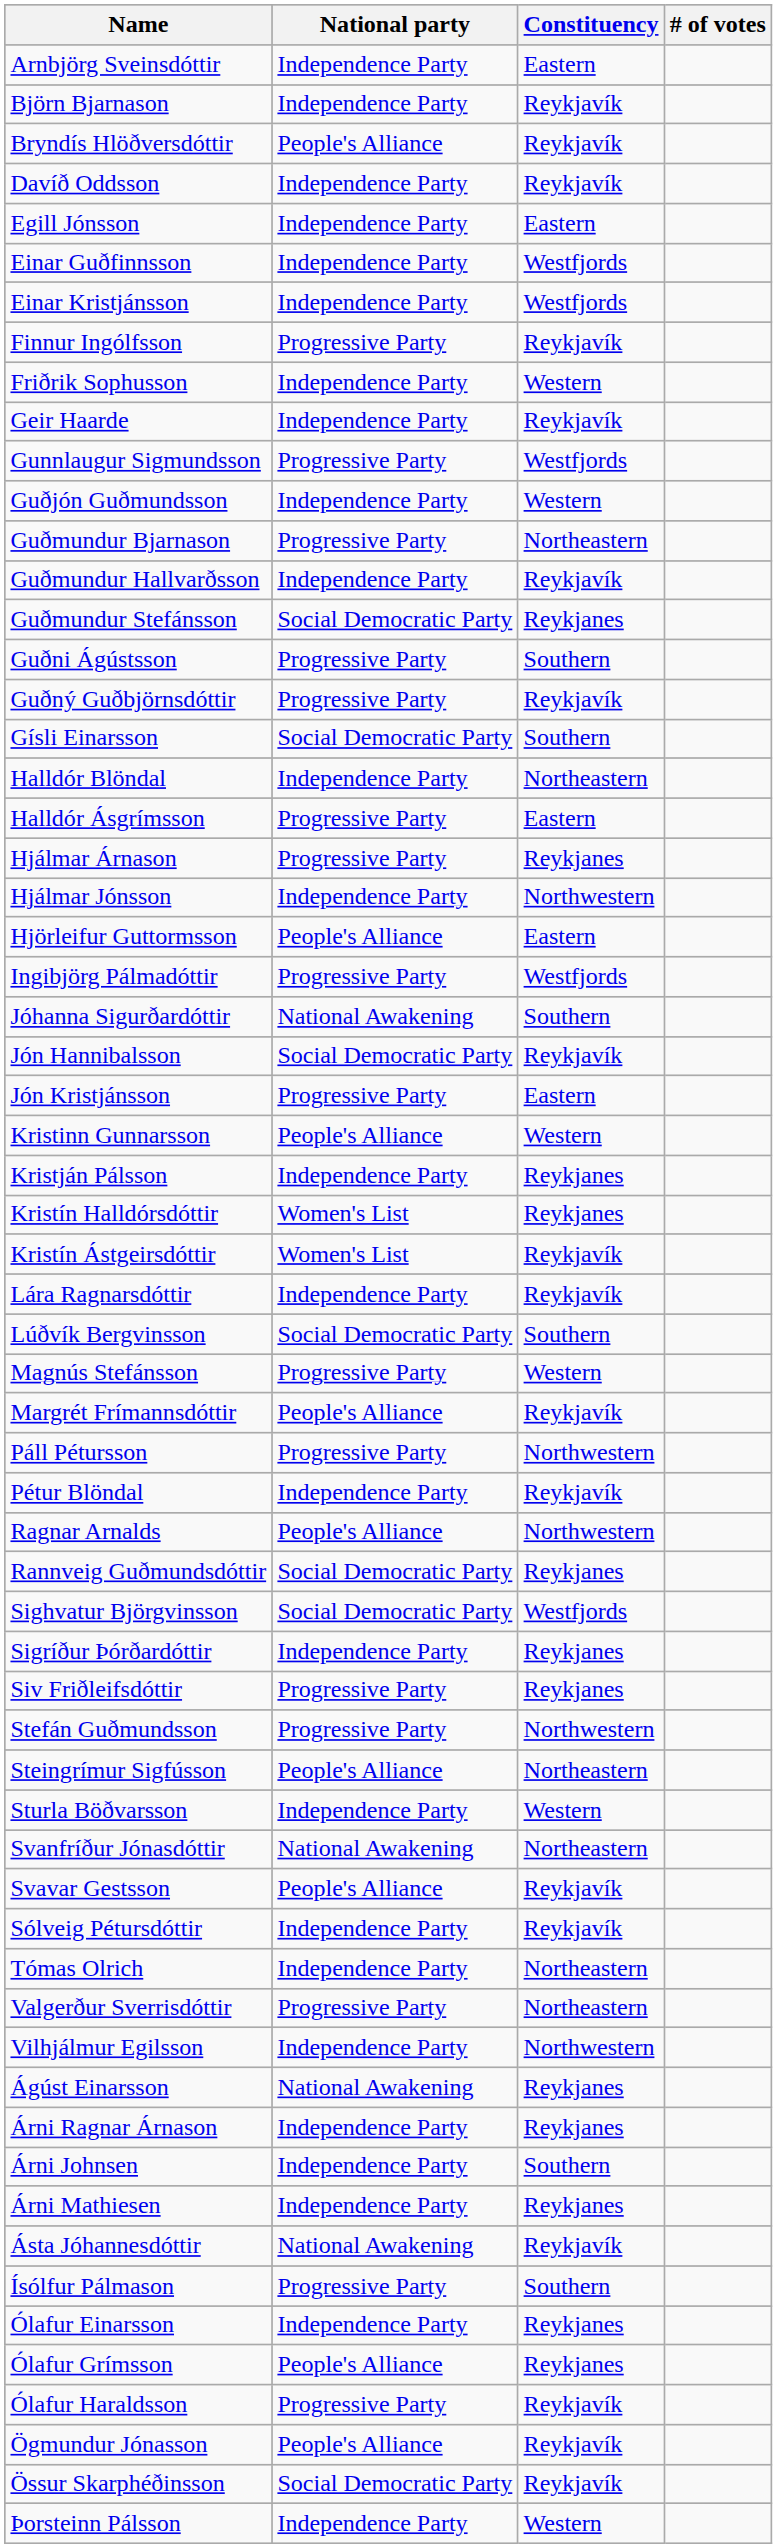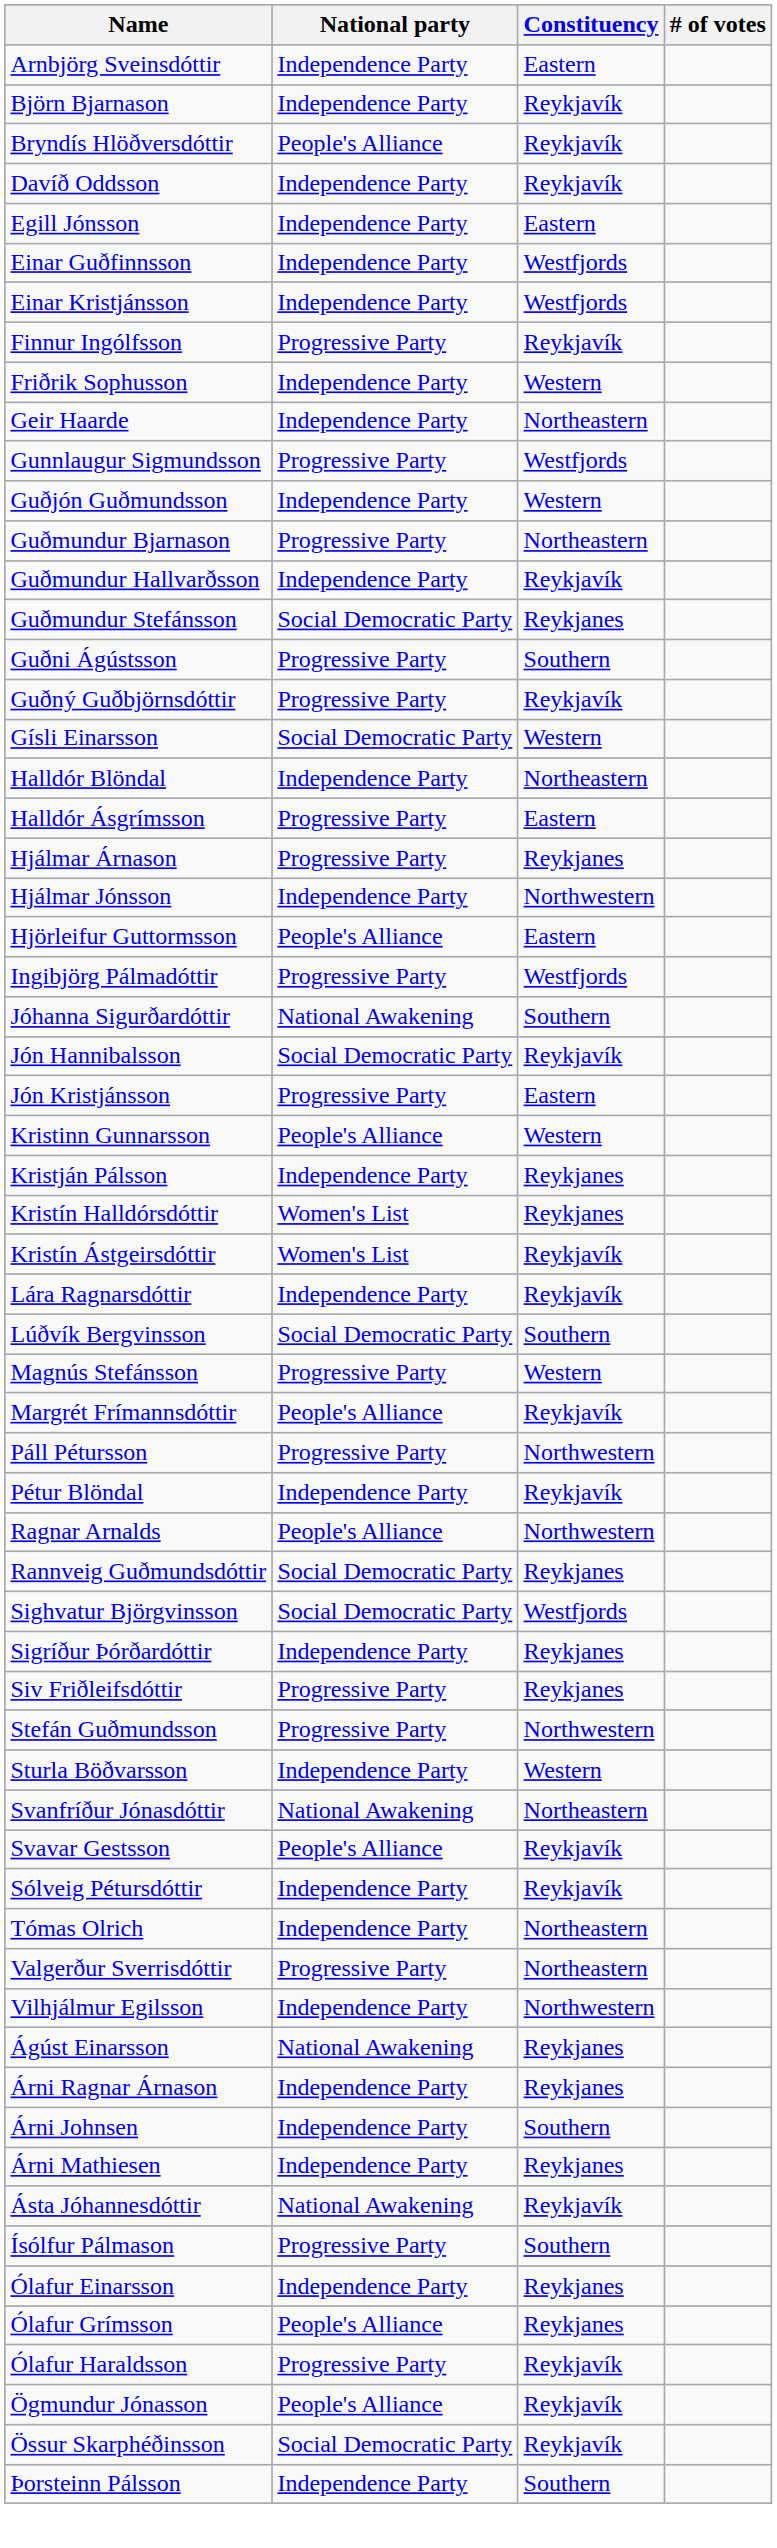(573, 421) Reykjavík -> (586, 421) Northeastern
(567, 738) Southern -> (563, 738) Western
- row: (118, 1769)
(563, 2523) Western -> (567, 2483) Southern
